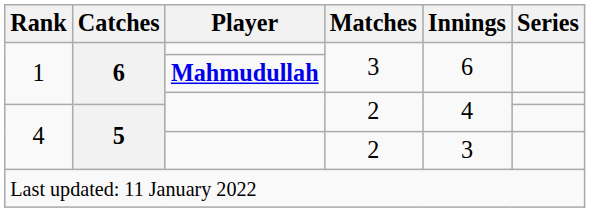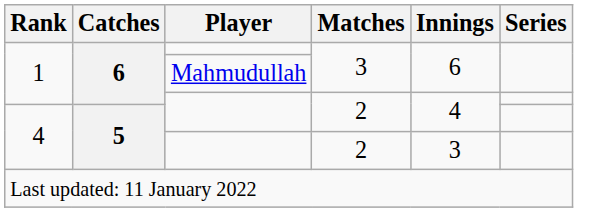(245, 73) bold -> (239, 73) normal
